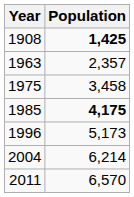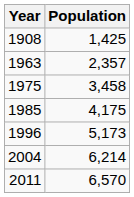(107, 39) bold -> (107, 39) normal
(107, 110) bold -> (107, 110) normal
